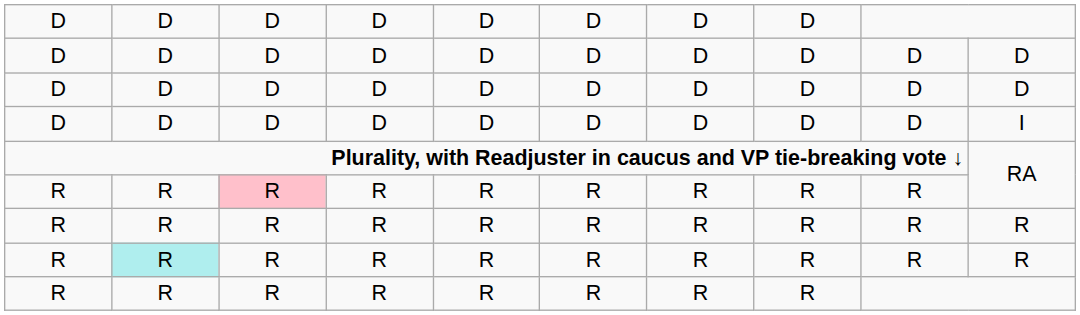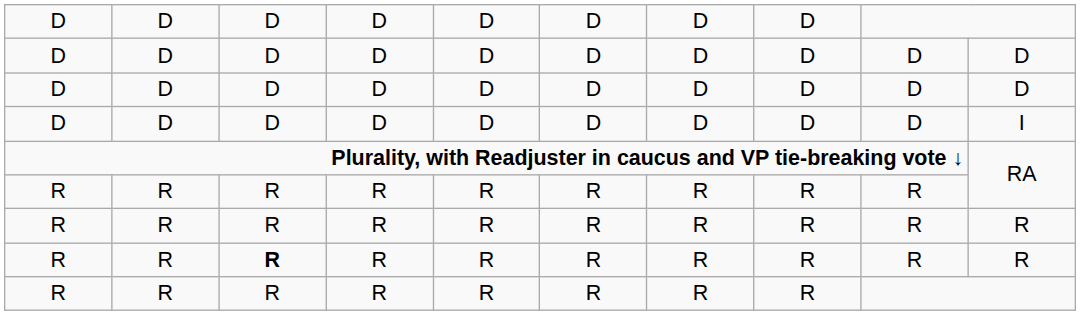(272, 191) pink background -> (272, 191) no background
(165, 259) paleturquoise background -> (165, 259) no background
(272, 259) normal -> (272, 259) bold
